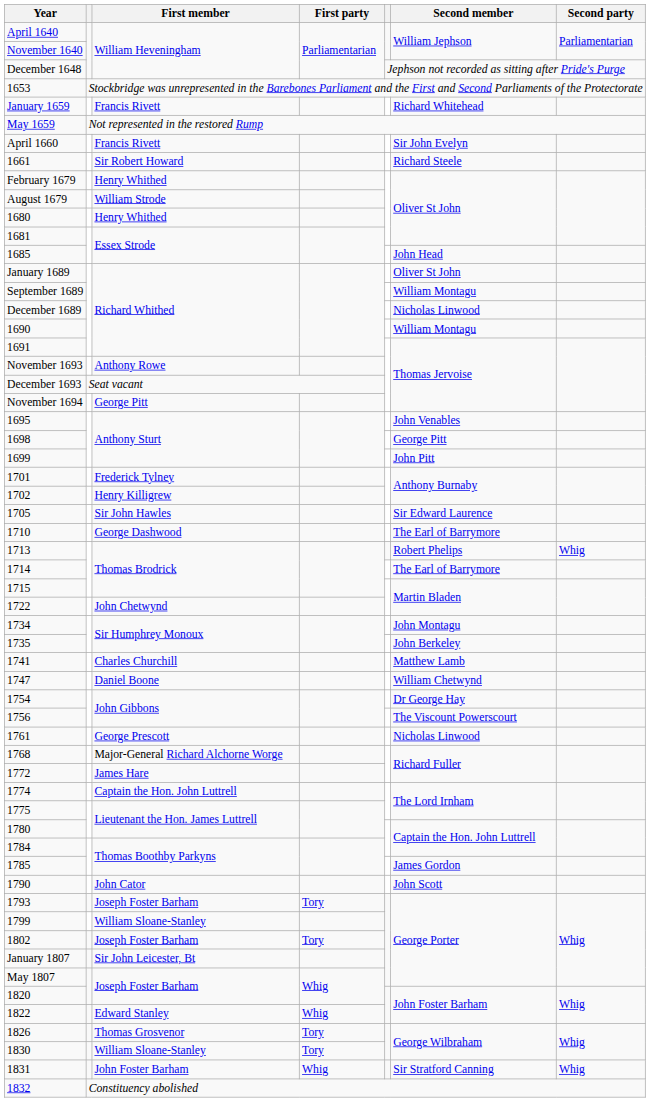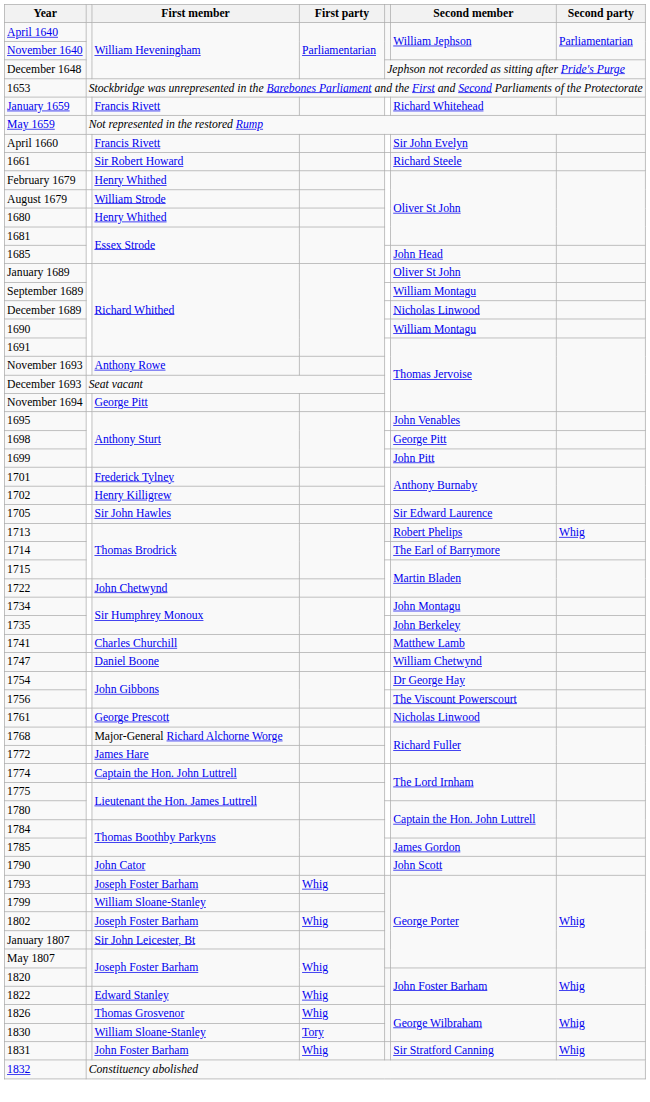- row: (19, 532)
(313, 902) Tory -> (315, 884) Whig
(313, 939) Tory -> (315, 921) Whig
(313, 1032) Tory -> (315, 1014) Whig
